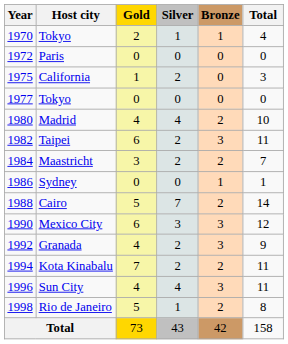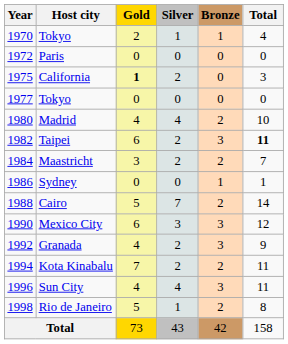(136, 78) normal -> (136, 78) bold
(263, 140) normal -> (263, 140) bold
